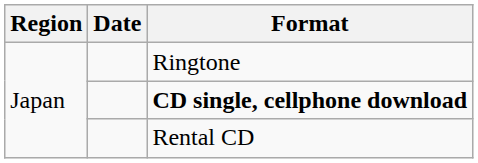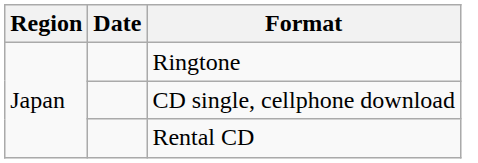(310, 99) bold -> (304, 99) normal
